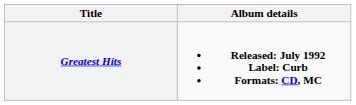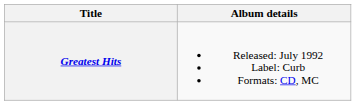(264, 67) bold -> (264, 67) normal
